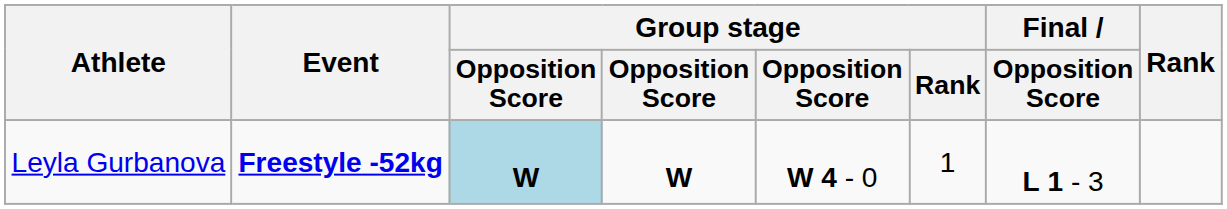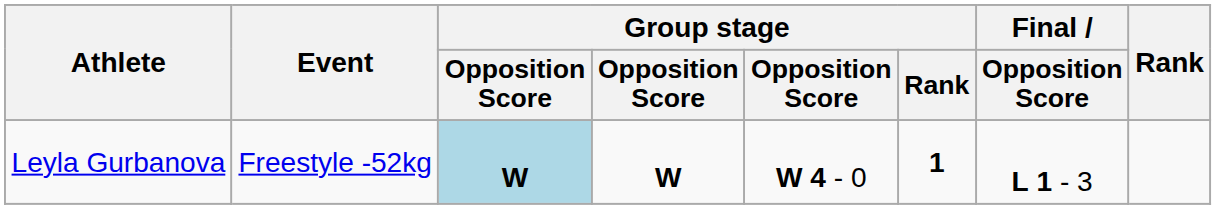(341, 162) bold -> (335, 162) normal
(948, 162) normal -> (937, 162) bold
